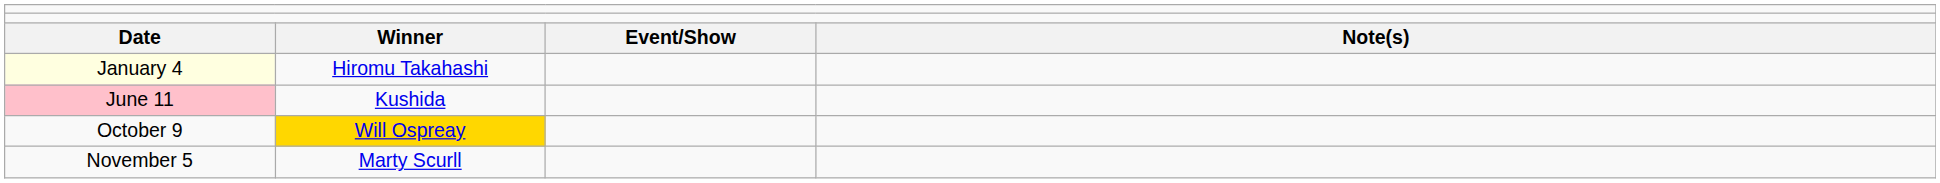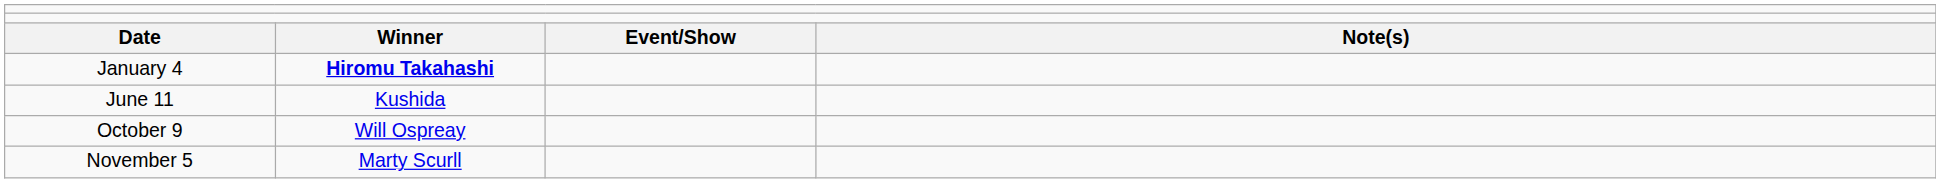(140, 68) lightyellow background -> (140, 68) no background
(410, 68) normal -> (410, 68) bold
(140, 99) pink background -> (140, 99) no background
(410, 130) gold background -> (410, 130) no background
